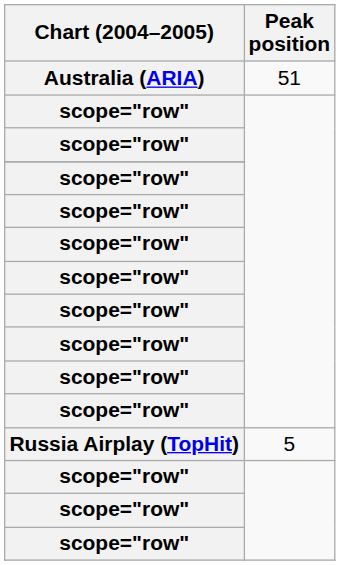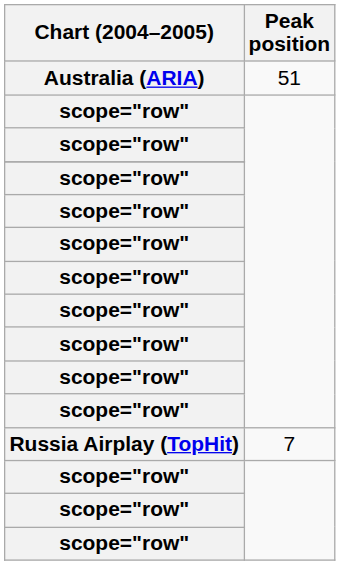(289, 443) 5 -> (289, 443) 7
